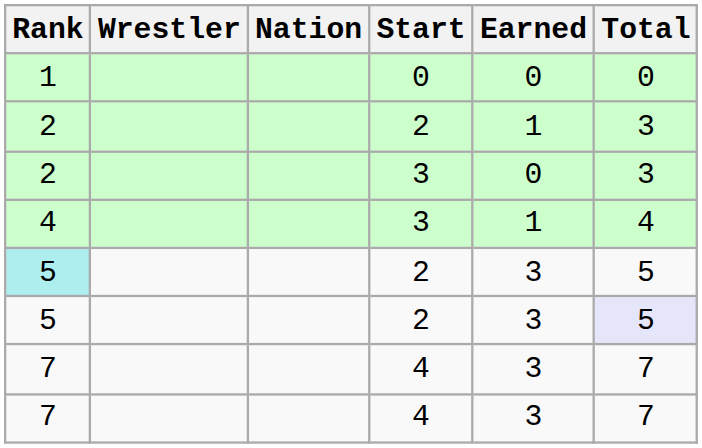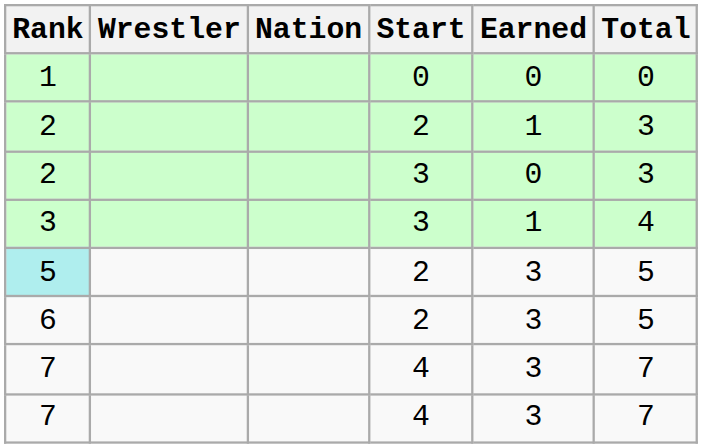(48, 223) 4 -> (48, 223) 3
(48, 321) 5 -> (48, 321) 6
(646, 321) lavender background -> (646, 321) no background
